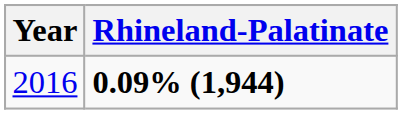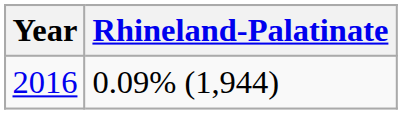(189, 81) bold -> (186, 81) normal
